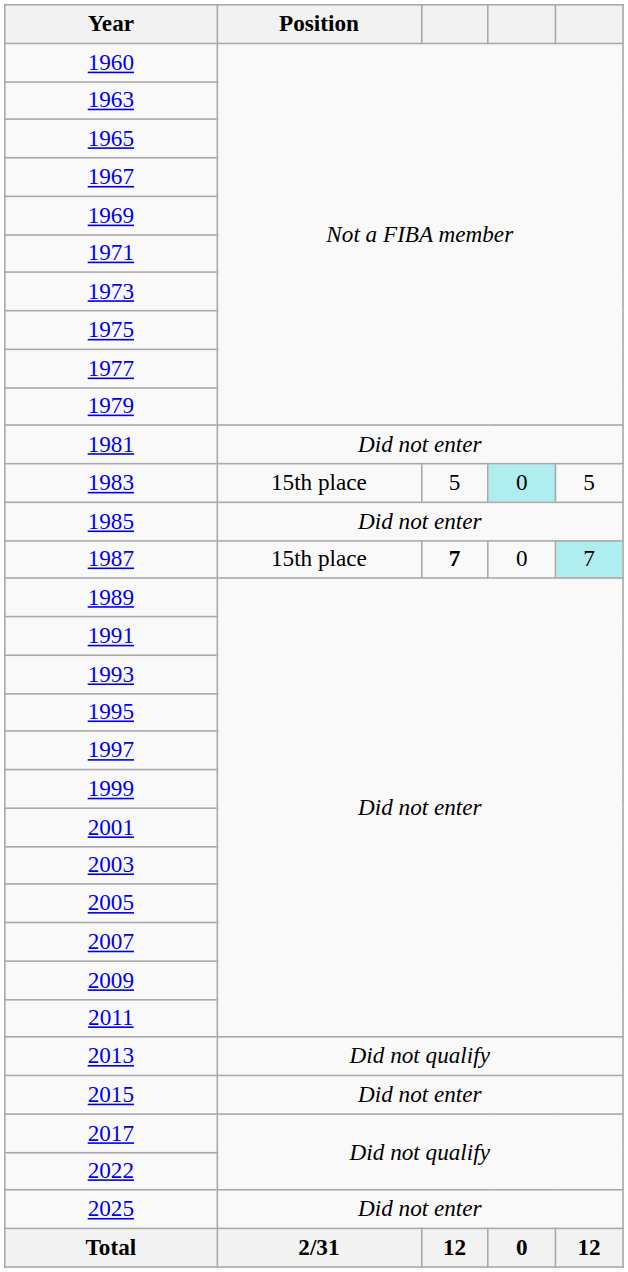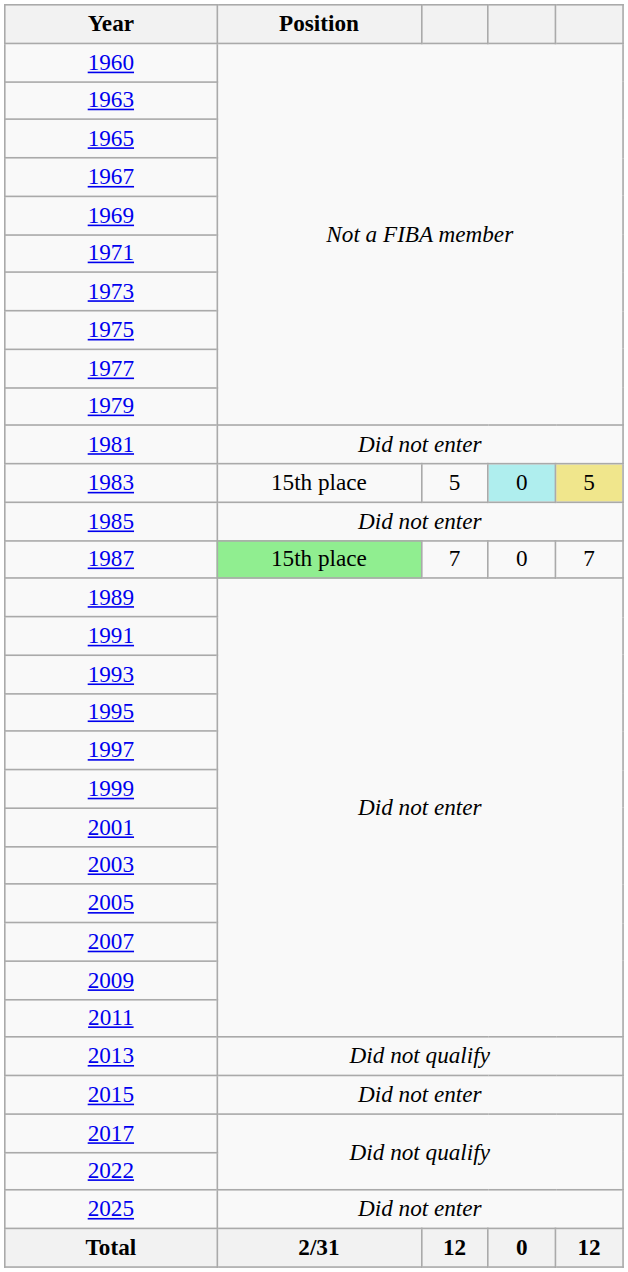(589, 482) no background -> (589, 482) khaki background
(319, 559) no background -> (319, 559) lightgreen background
(455, 559) bold -> (455, 559) normal
(589, 559) paleturquoise background -> (589, 559) no background
